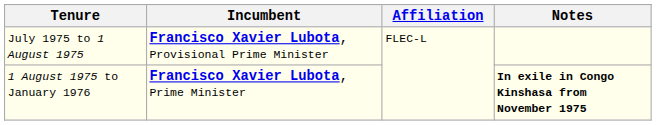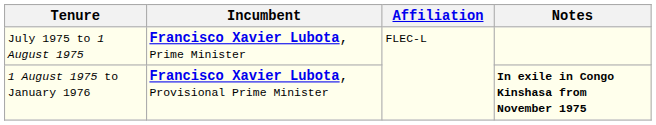(249, 46) Francisco Xavier Lubota, Provisional Prime Minister -> (249, 46) Francisco Xavier Lubota, Prime Minister
(249, 84) Francisco Xavier Lubota, Prime Minister -> (249, 84) Francisco Xavier Lubota, Provisional Prime Minister
